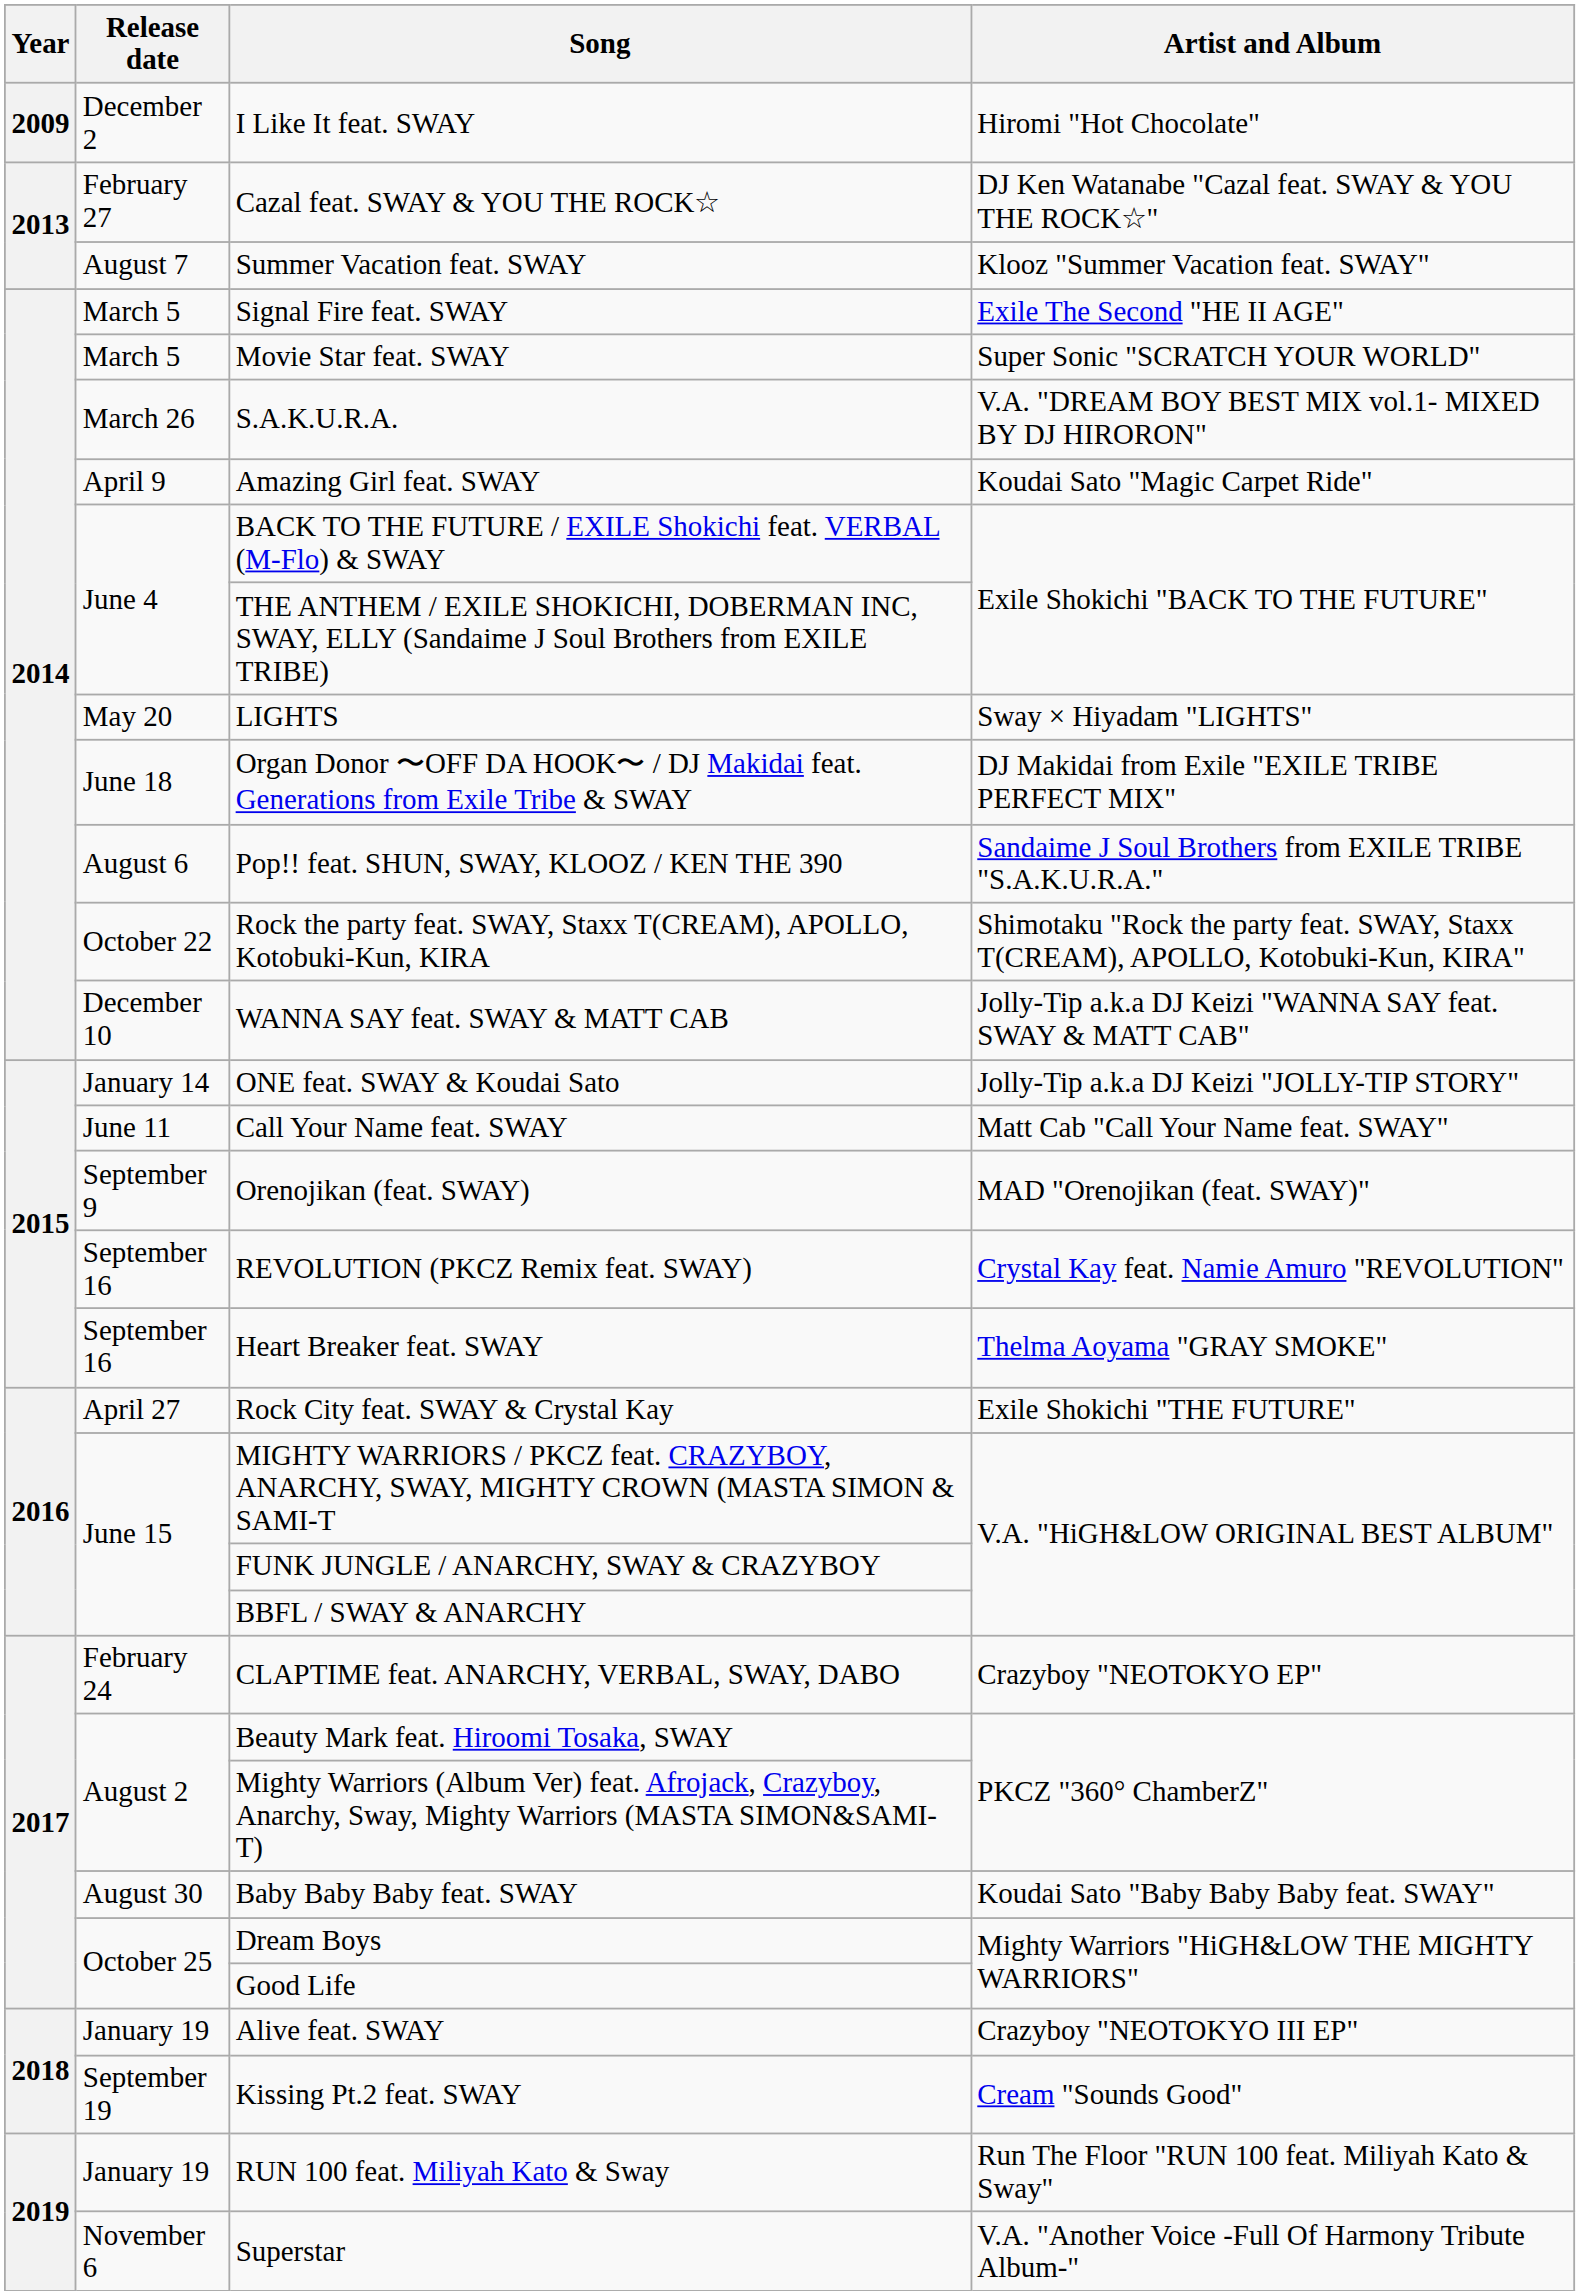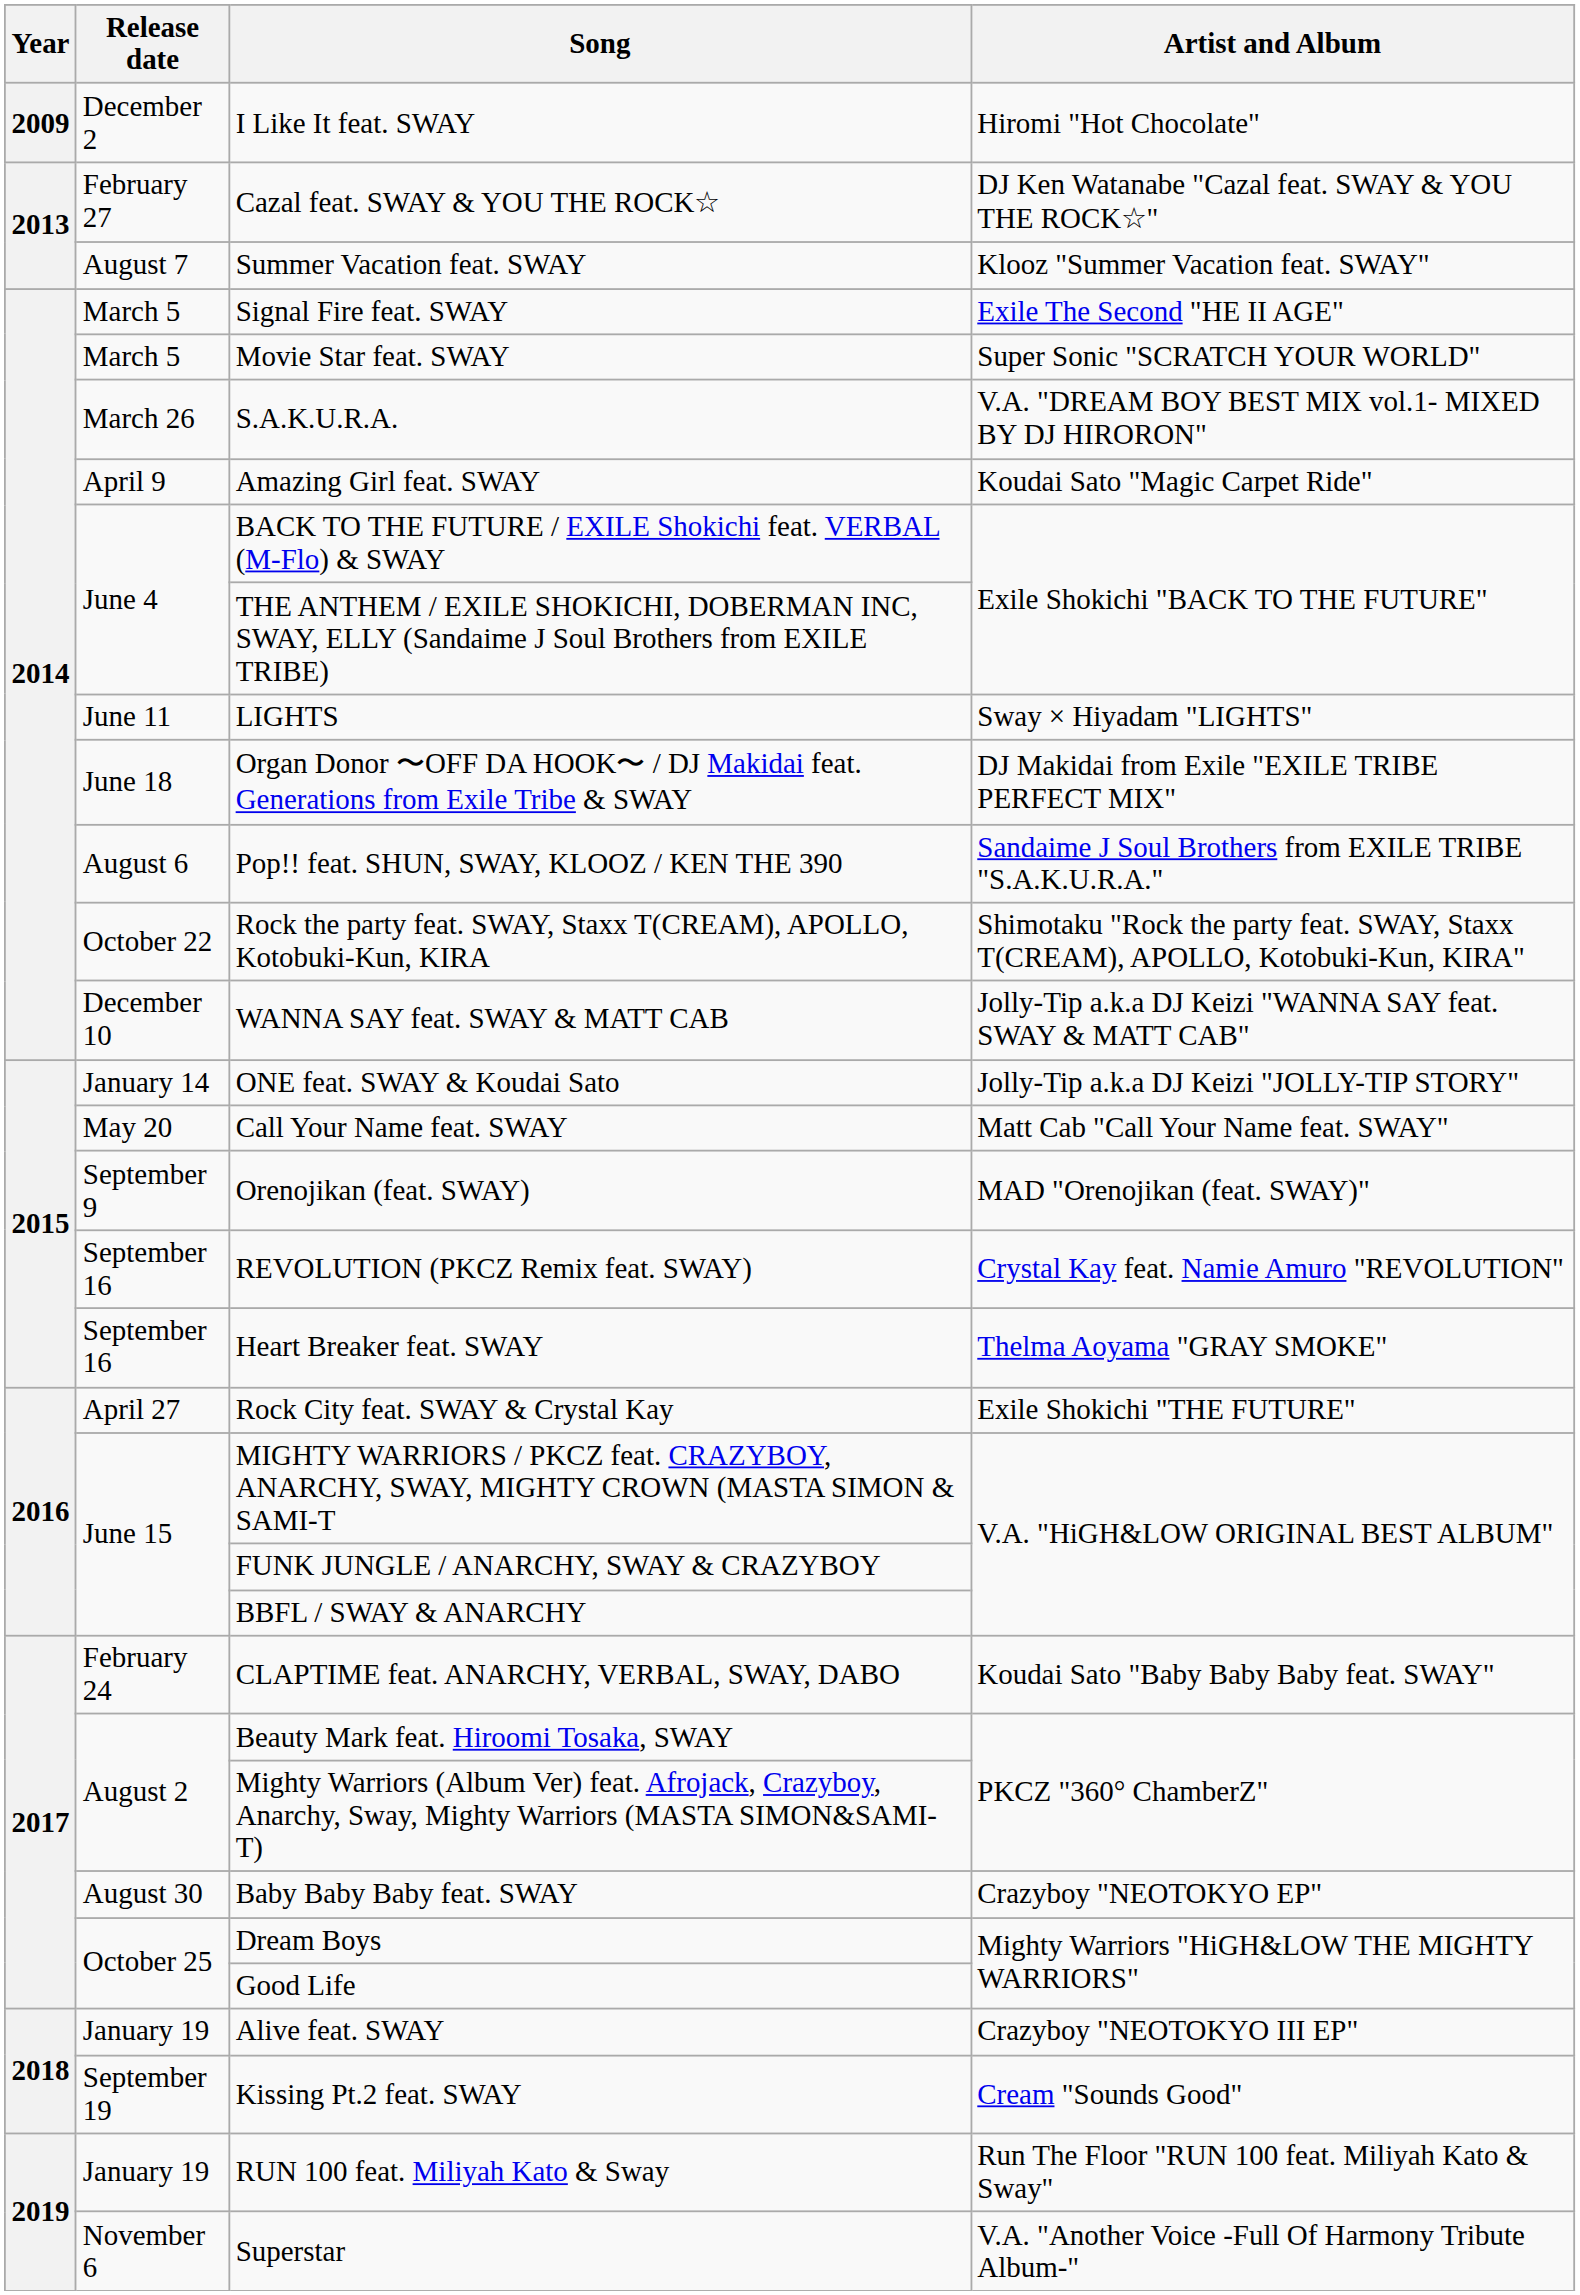(127, 716) May 20 -> (127, 716) June 11
(127, 1127) June 11 -> (127, 1127) May 20
(1150, 1674) Crazyboy "NEOTOKYO EP" -> (1236, 1674) Koudai Sato "Baby Baby Baby feat. SWAY"
(1236, 1893) Koudai Sato "Baby Baby Baby feat. SWAY" -> (1150, 1893) Crazyboy "NEOTOKYO EP"
